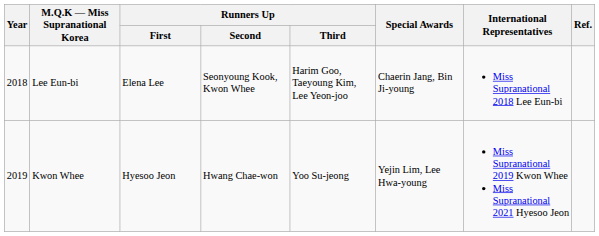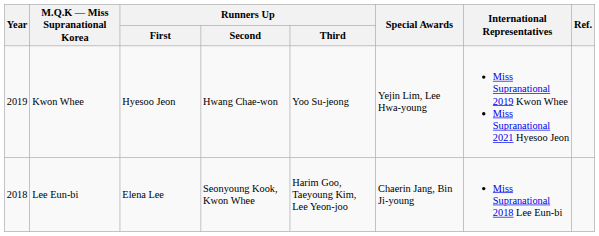rows swapped: (55, 83) <-> (58, 176)
